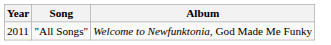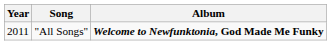(203, 31) normal -> (208, 31) bold
